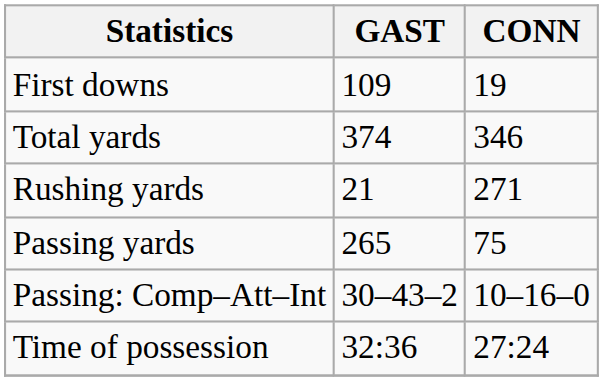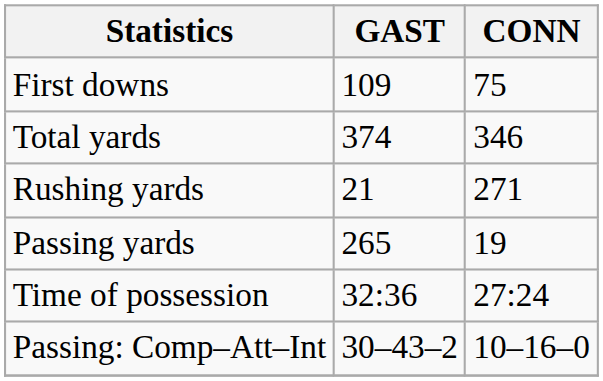(490, 83) 19 -> (490, 83) 75
(490, 242) 75 -> (490, 242) 19
rows swapped: (169, 295) <-> (141, 347)
